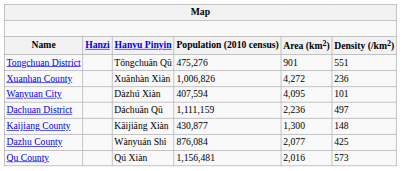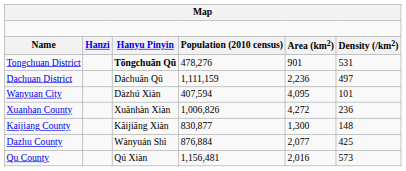(143, 63) normal -> (145, 63) bold
(192, 63) 475,276 -> (196, 63) 478,276
(341, 63) 551 -> (346, 63) 531
rows swapped: (39, 110) <-> (39, 79)
(192, 126) 430,877 -> (196, 126) 830,877
(192, 142) 876,084 -> (196, 142) 876,884
